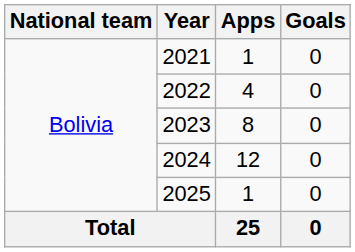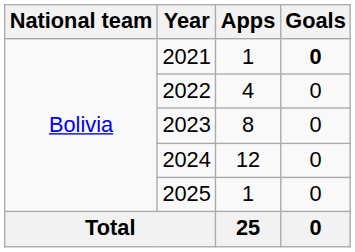(316, 56) normal -> (316, 56) bold
